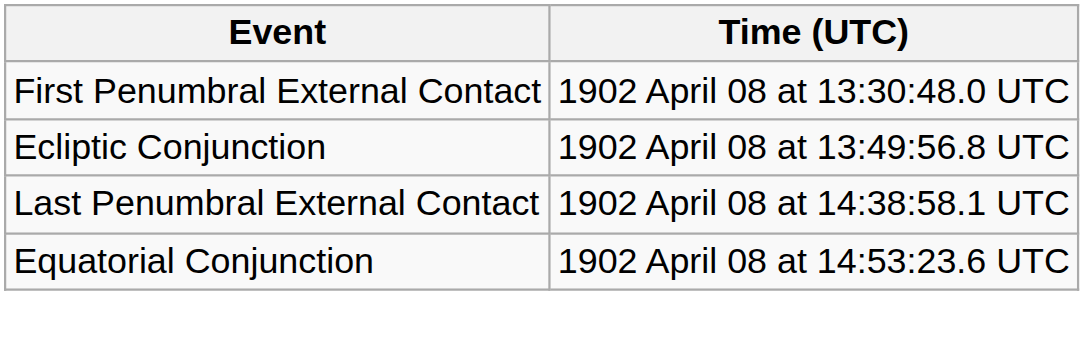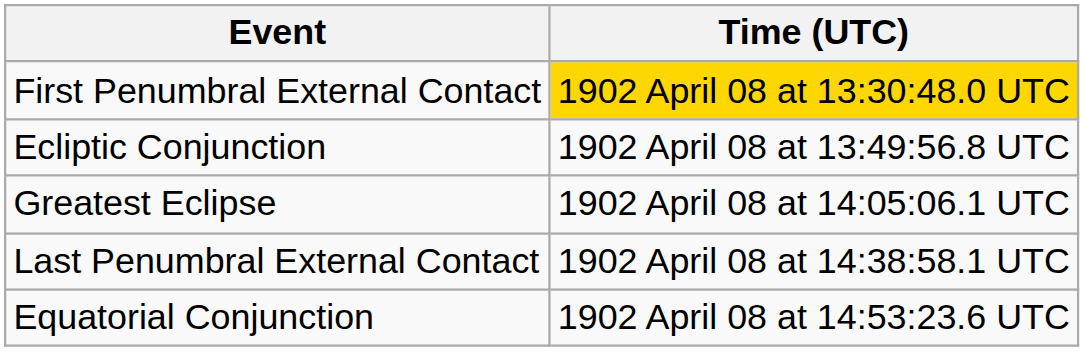(814, 89) no background -> (814, 89) gold background
+ row: (145, 203)
